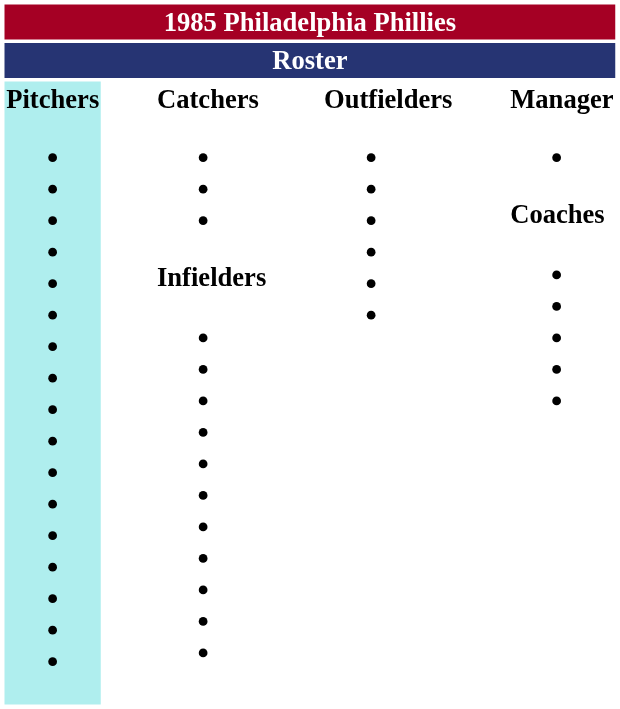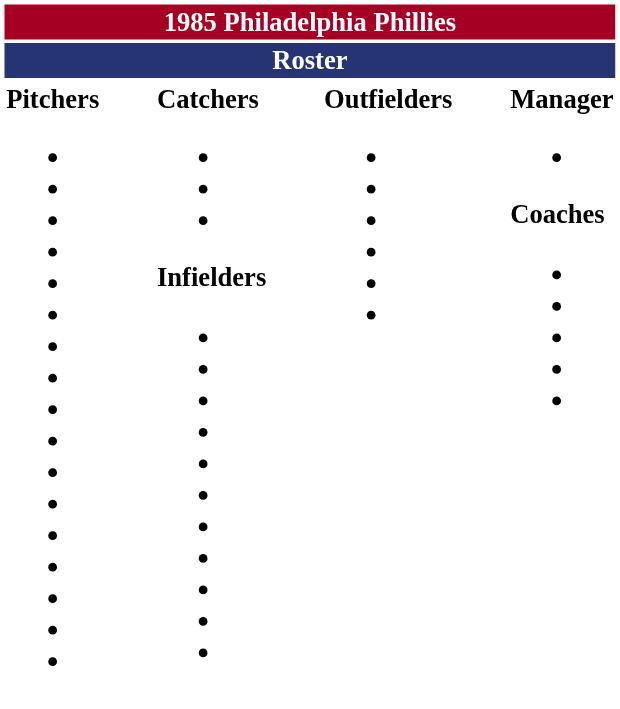(53, 380) paleturquoise background -> (53, 380) no background
